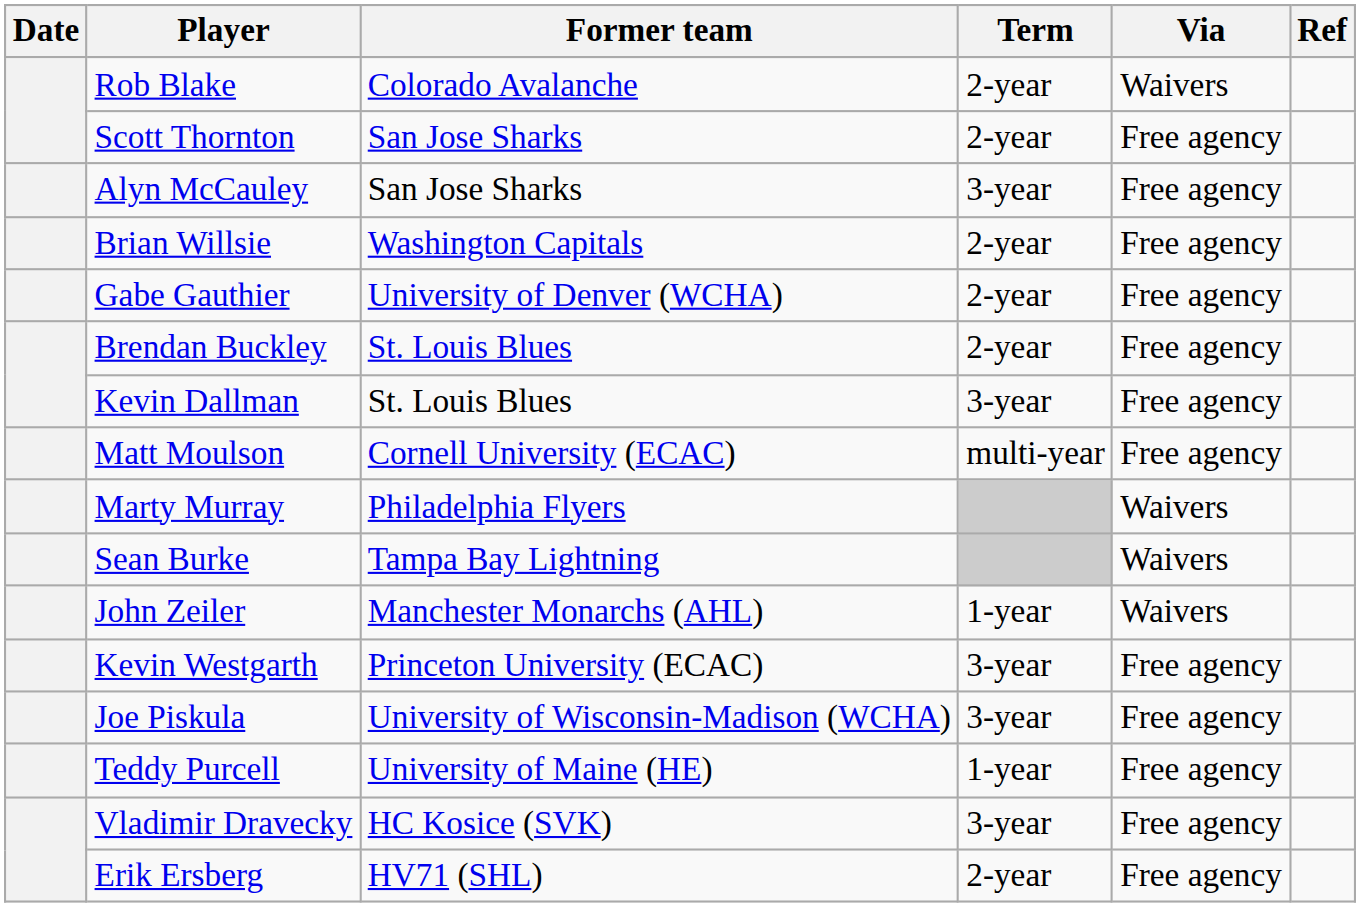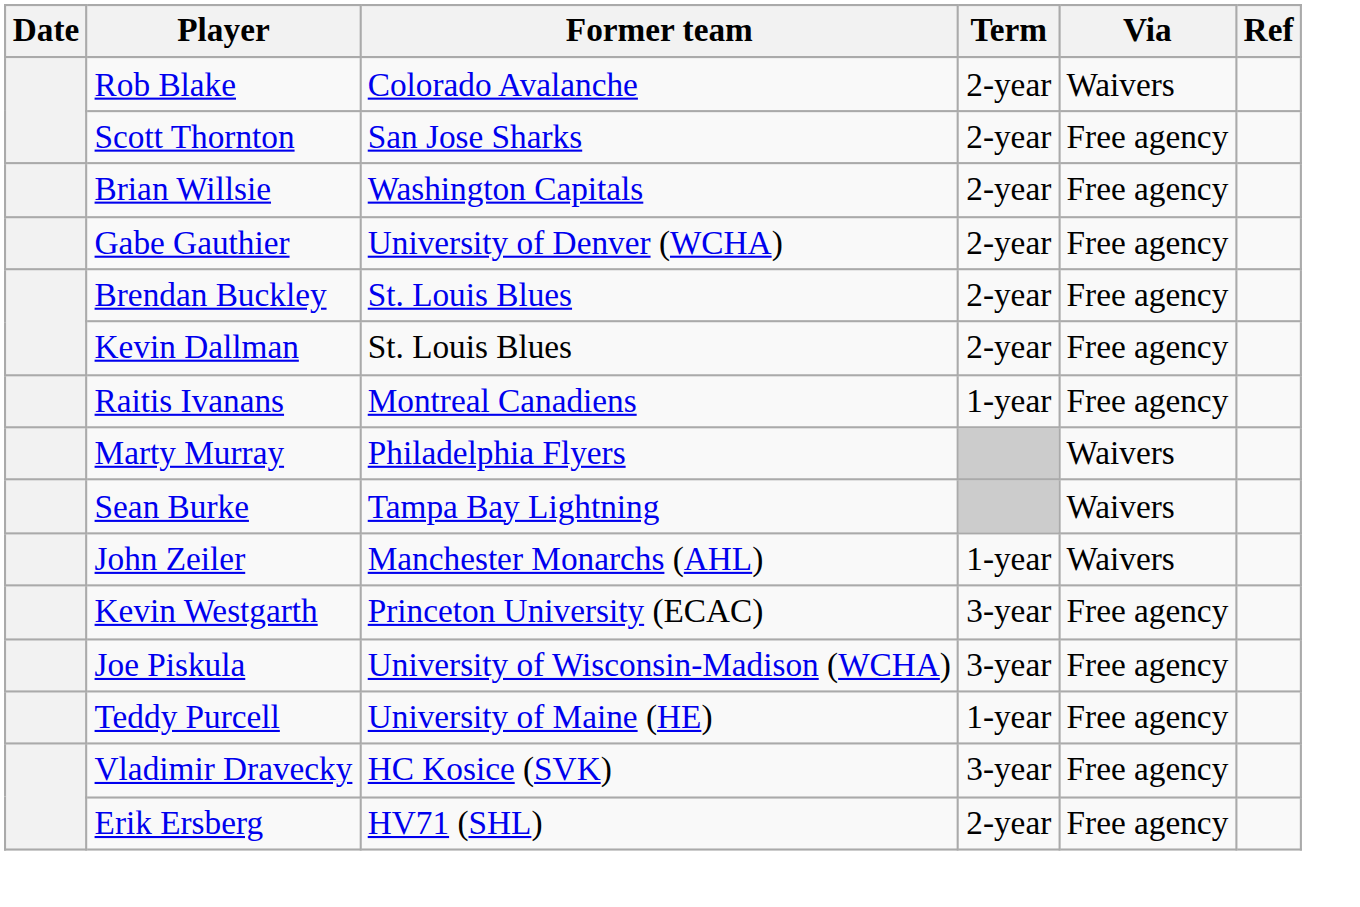- row: (201, 189)
(1009, 400) 3-year -> (1009, 347) 2-year
+ row: (189, 400)
- row: (189, 453)
